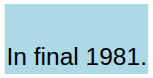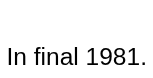(77, 39) lightblue background -> (77, 39) no background
